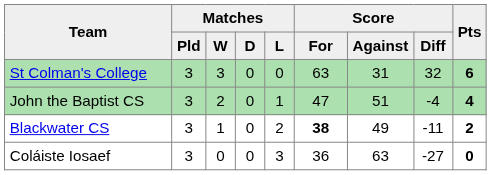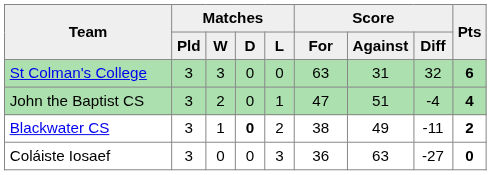(250, 128) normal -> (250, 128) bold
(321, 128) bold -> (321, 128) normal
